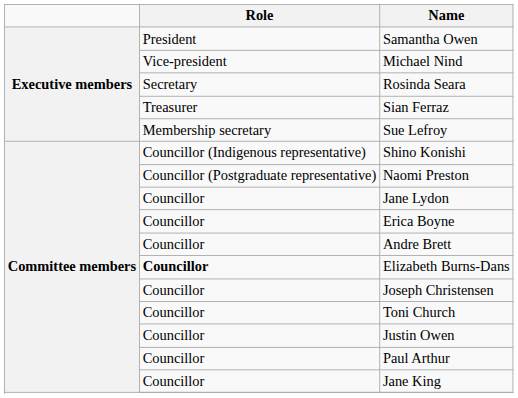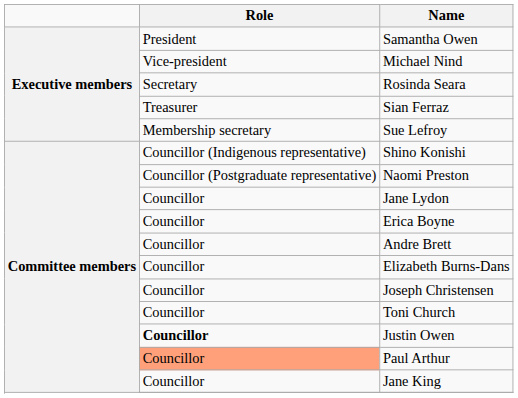(176, 267) bold -> (174, 267) normal
(174, 335) normal -> (176, 335) bold
(174, 358) no background -> (174, 358) lightsalmon background
